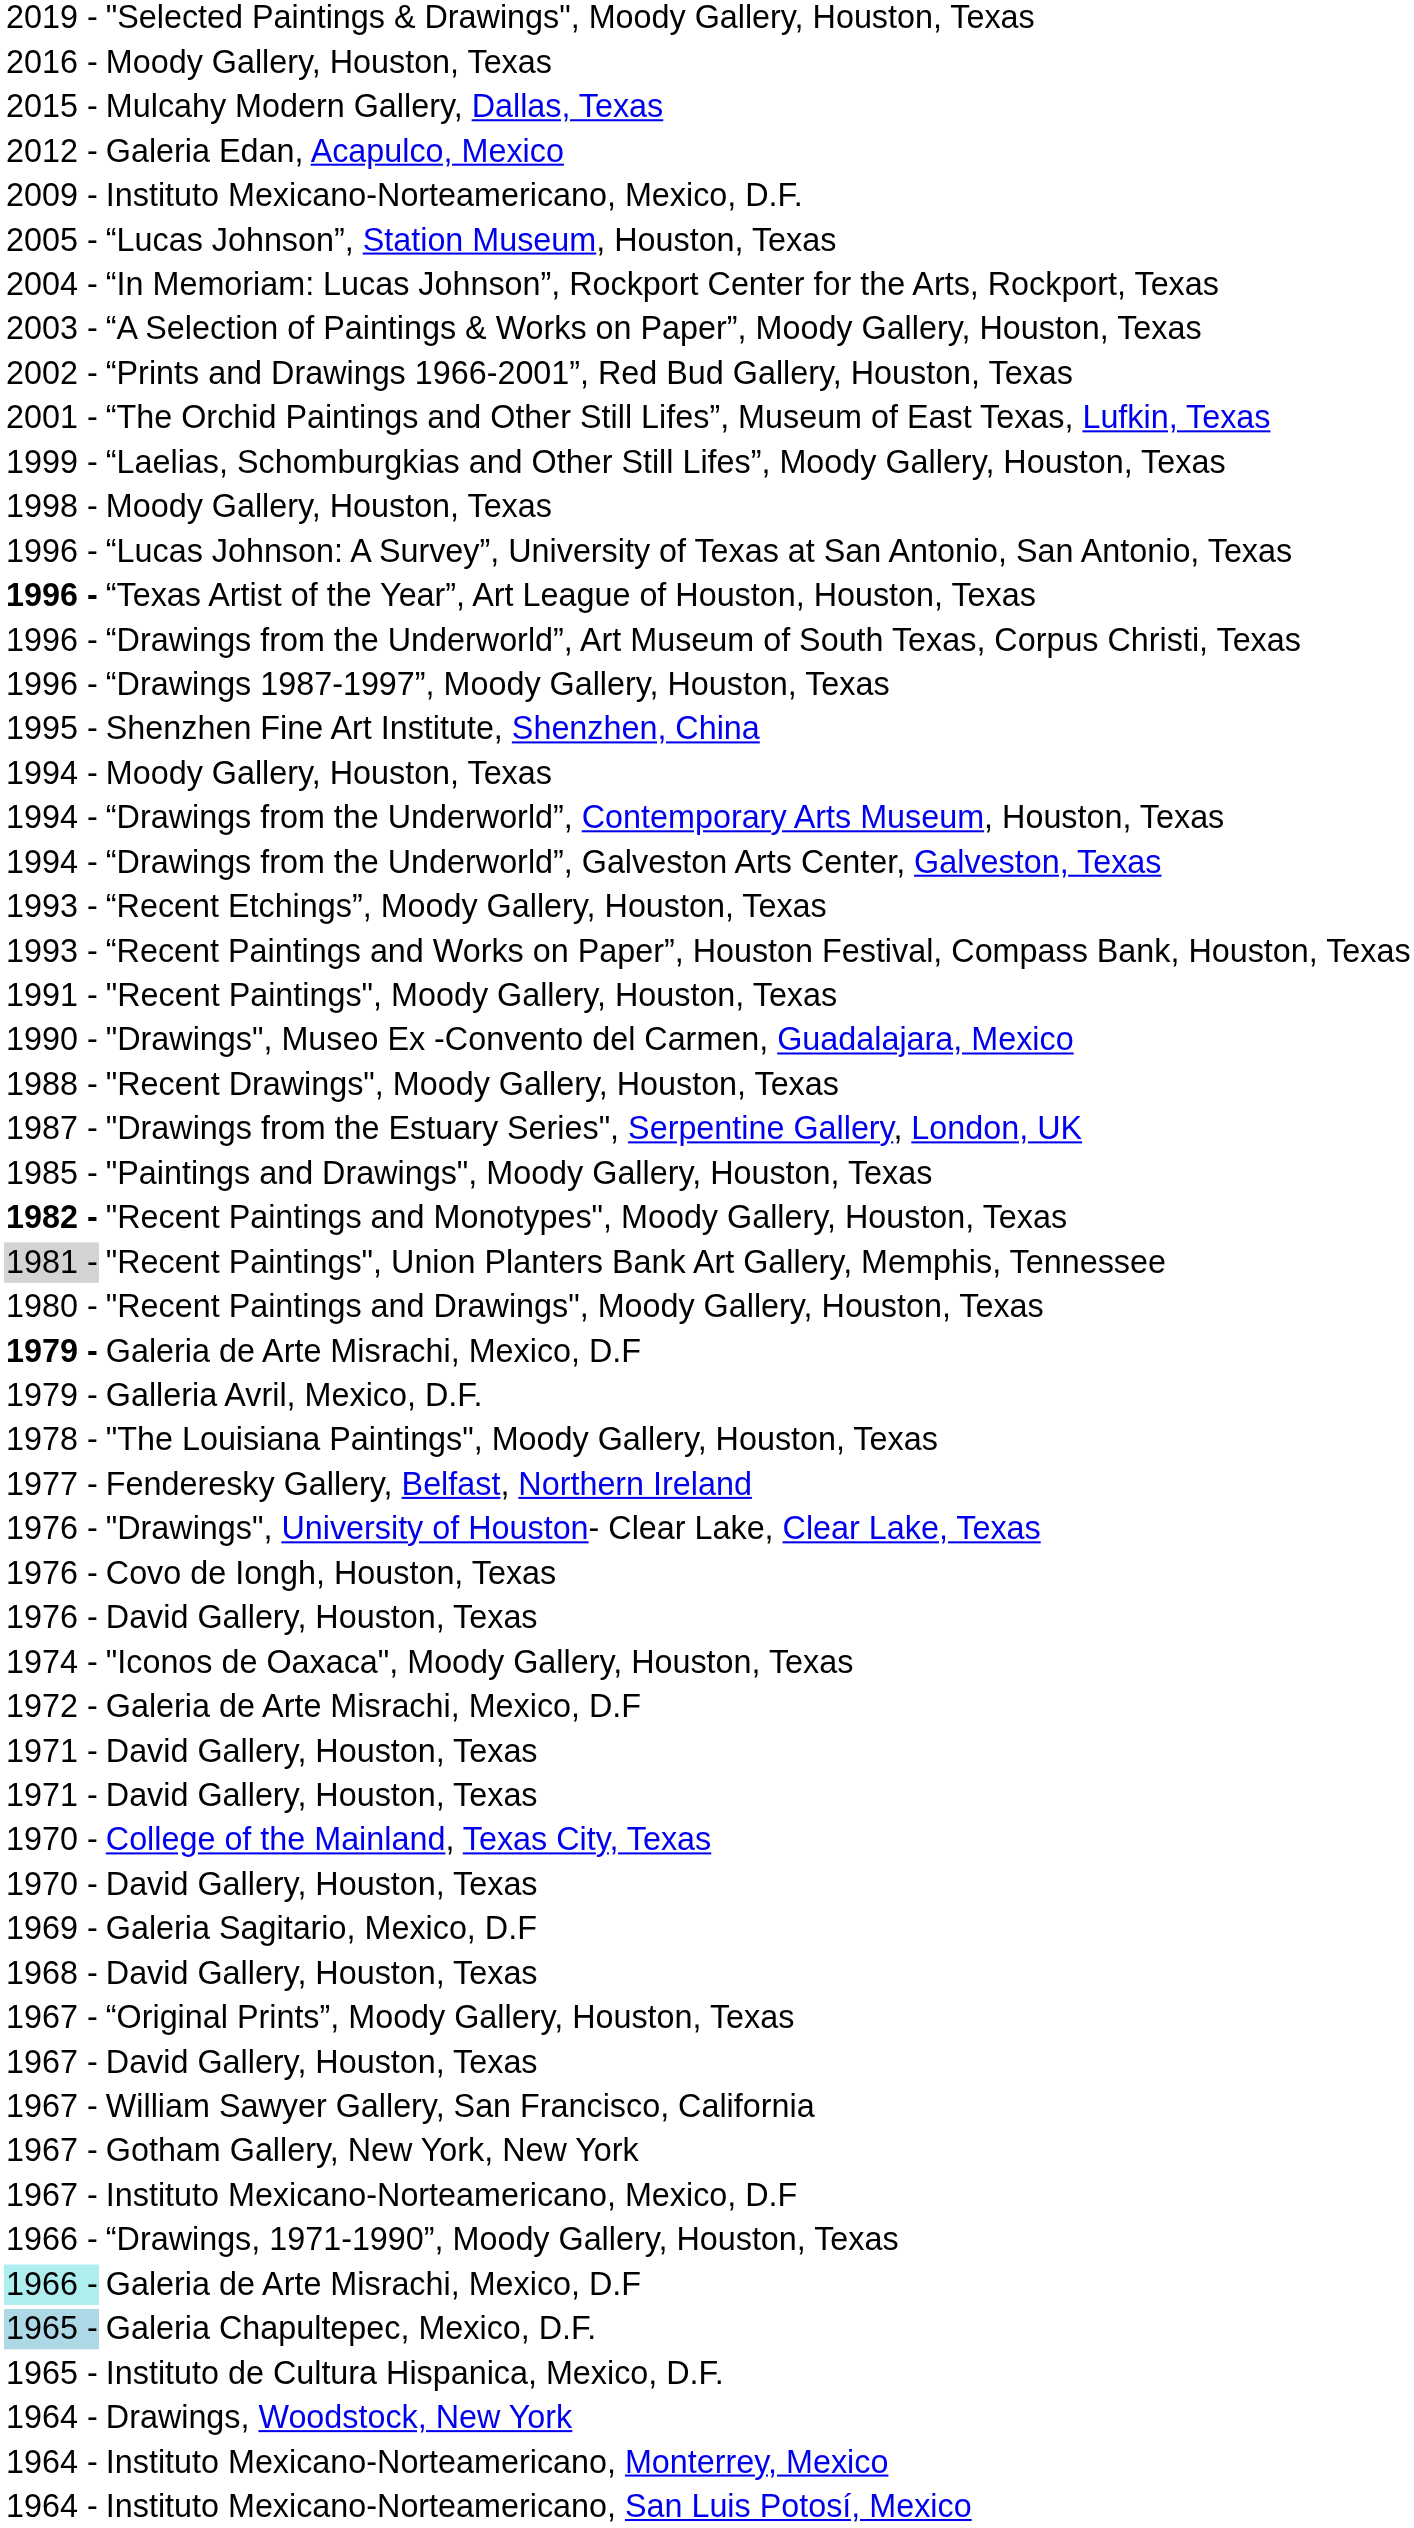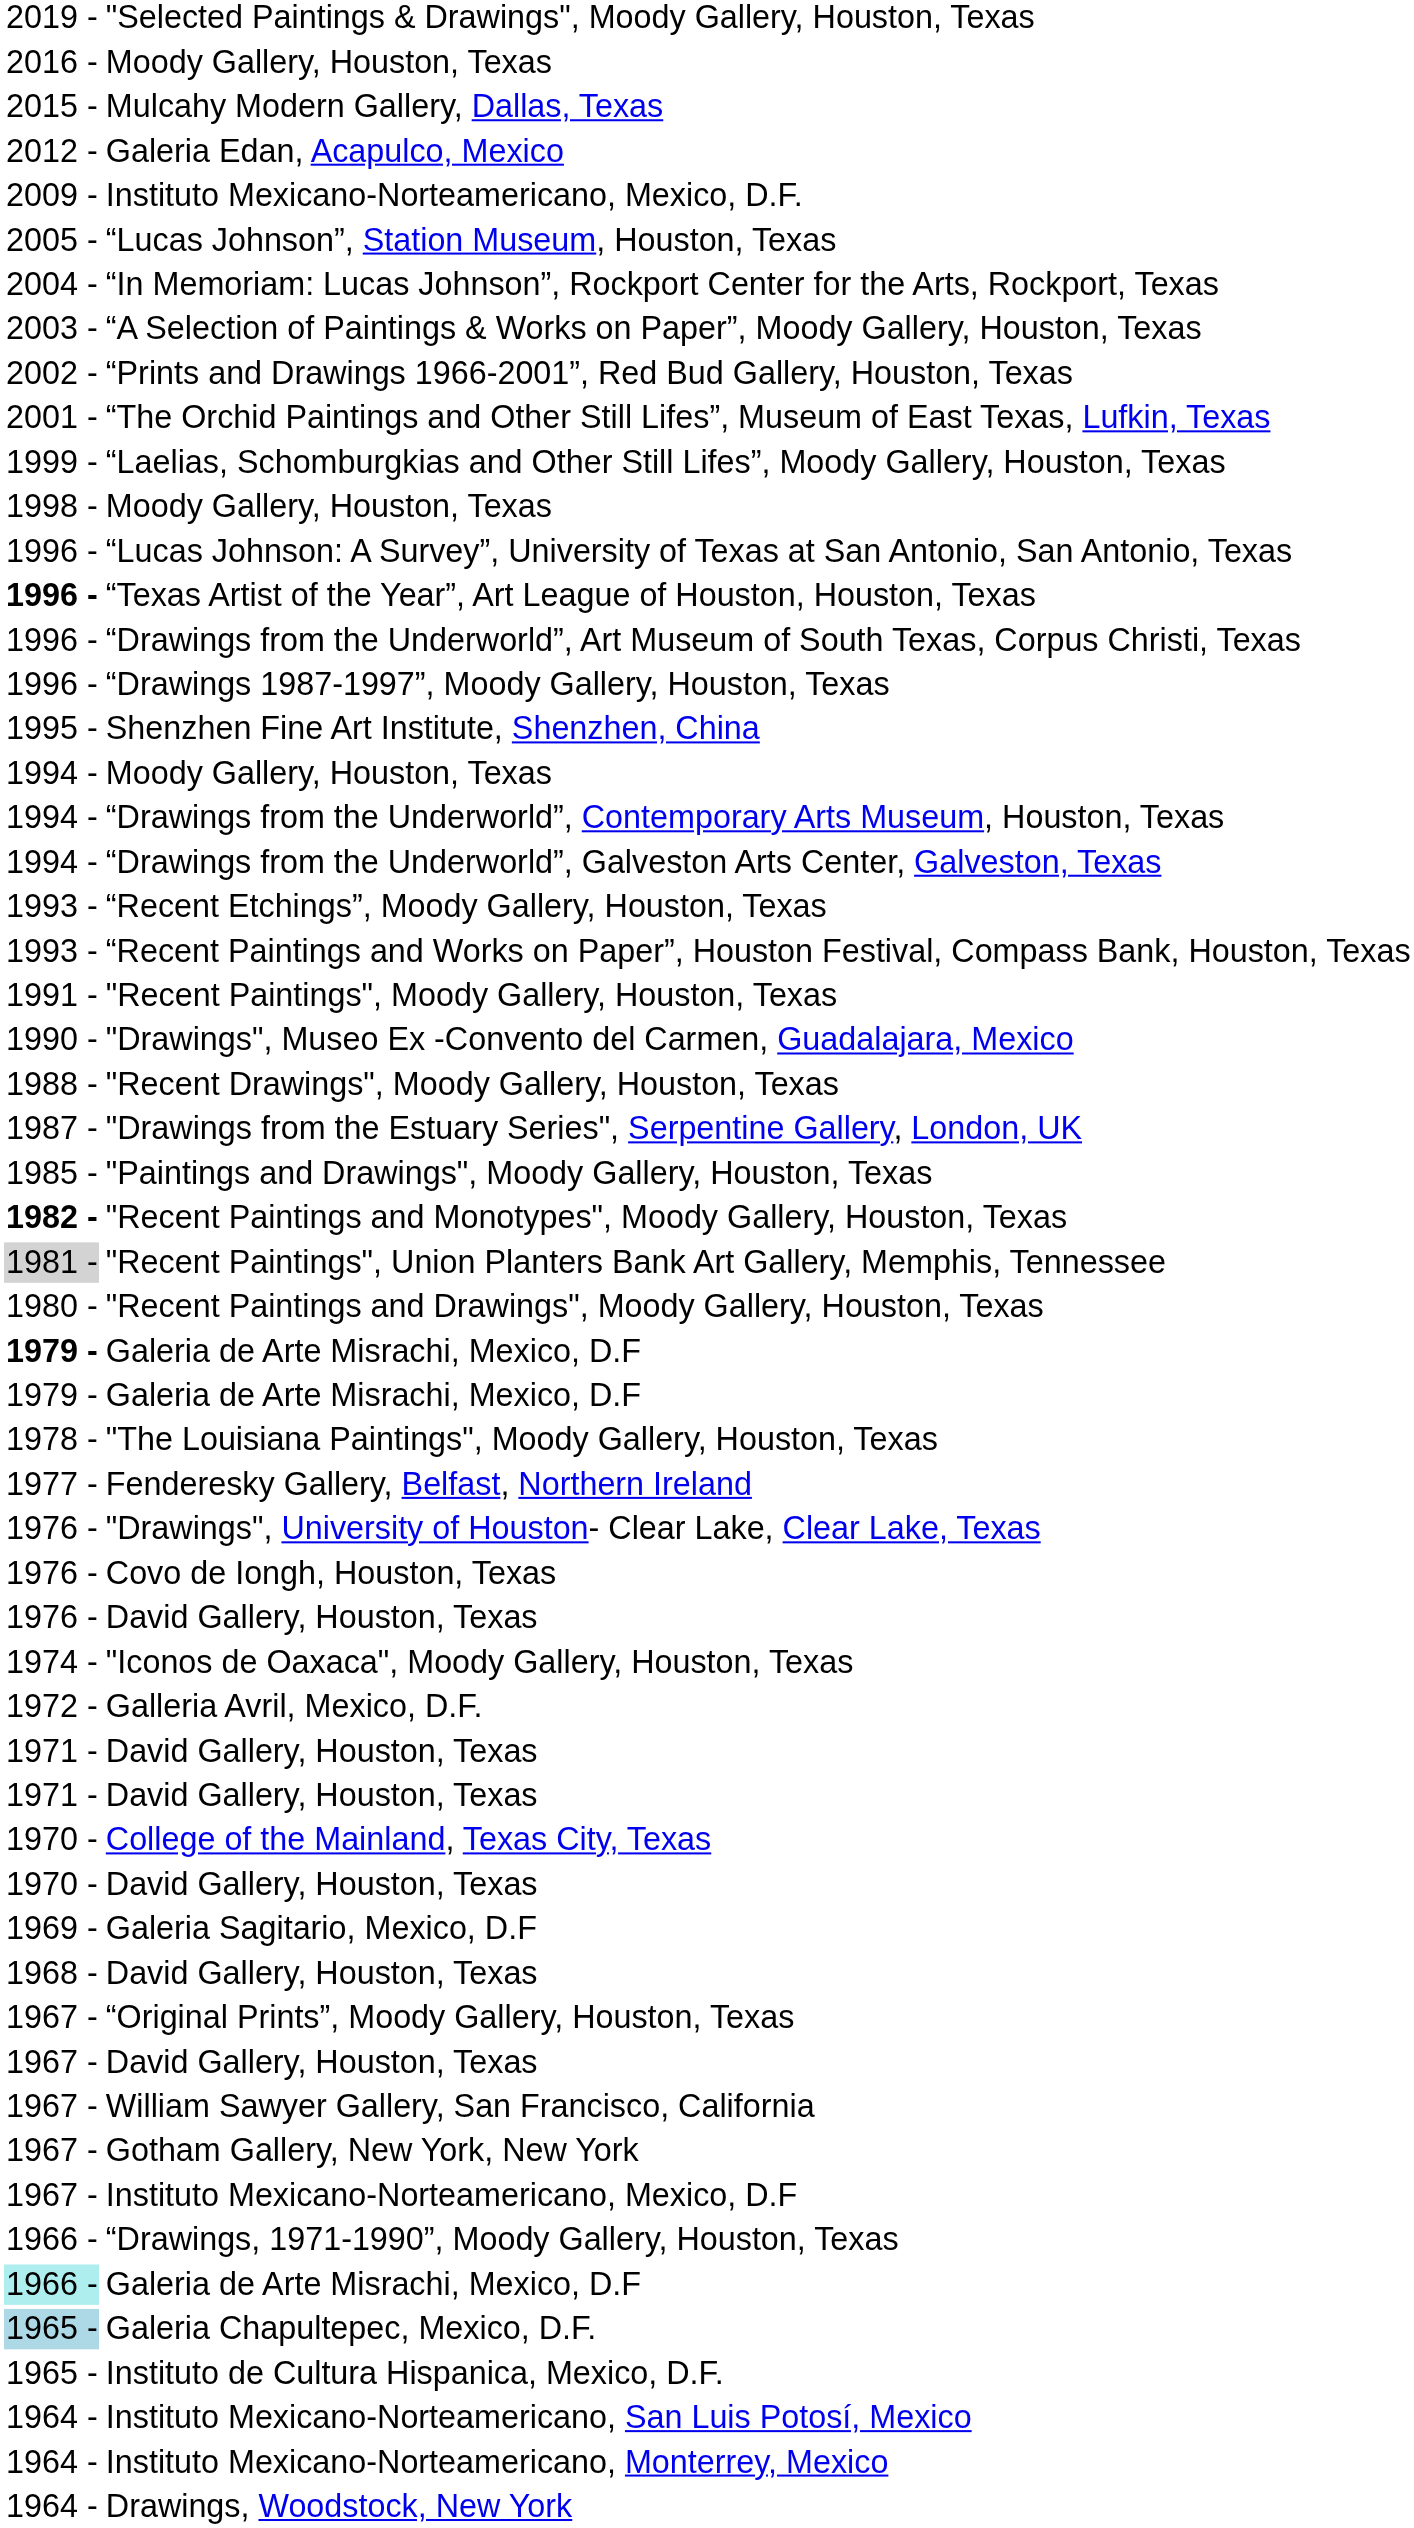(294, 1395) Galleria Avril, Mexico, D.F. -> (373, 1395) Galeria de Arte Misrachi, Mexico, D.F
(373, 1706) Galeria de Arte Misrachi, Mexico, D.F -> (294, 1706) Galleria Avril, Mexico, D.F.
(339, 2417) Drawings, Woodstock, New York -> (539, 2417) Instituto Mexicano-Norteamericano, San Luis Potosí, Mexico
(539, 2506) Instituto Mexicano-Norteamericano, San Luis Potosí, Mexico -> (339, 2506) Drawings, Woodstock, New York
